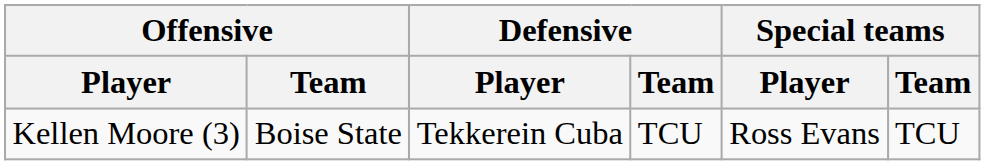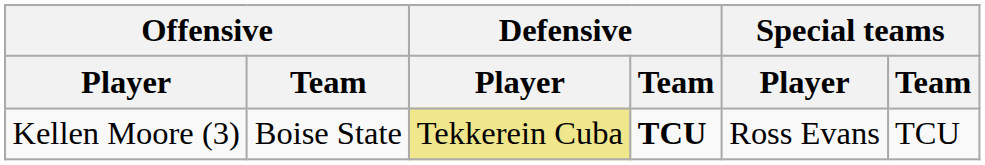(520, 133) no background -> (520, 133) khaki background
(670, 133) normal -> (672, 133) bold
